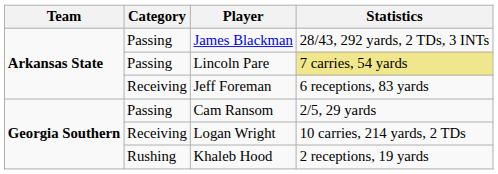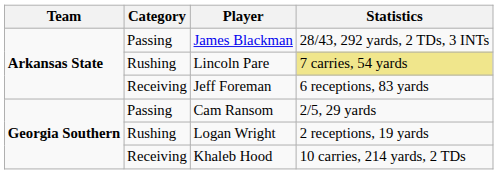(150, 63) Passing -> (152, 63) Rushing
(157, 133) Receiving -> (152, 133) Rushing
(383, 133) 10 carries, 214 yards, 2 TDs -> (364, 133) 2 receptions, 19 yards
(152, 156) Rushing -> (157, 156) Receiving
(364, 156) 2 receptions, 19 yards -> (383, 156) 10 carries, 214 yards, 2 TDs
